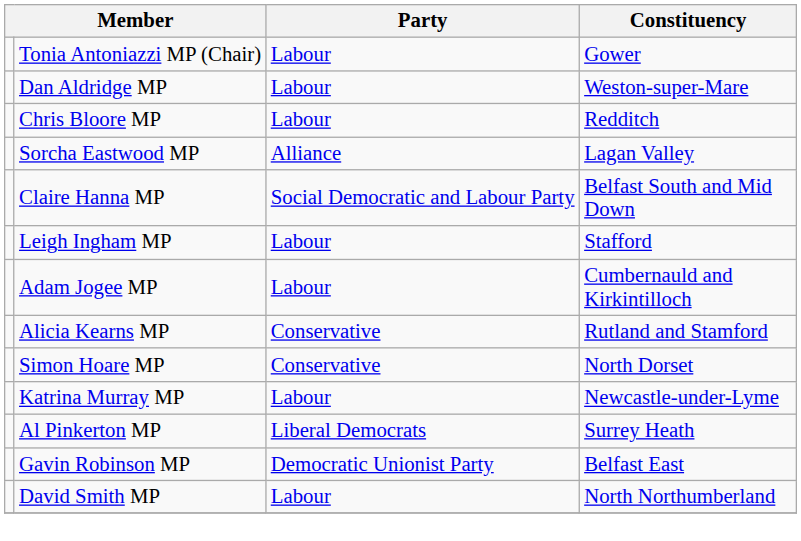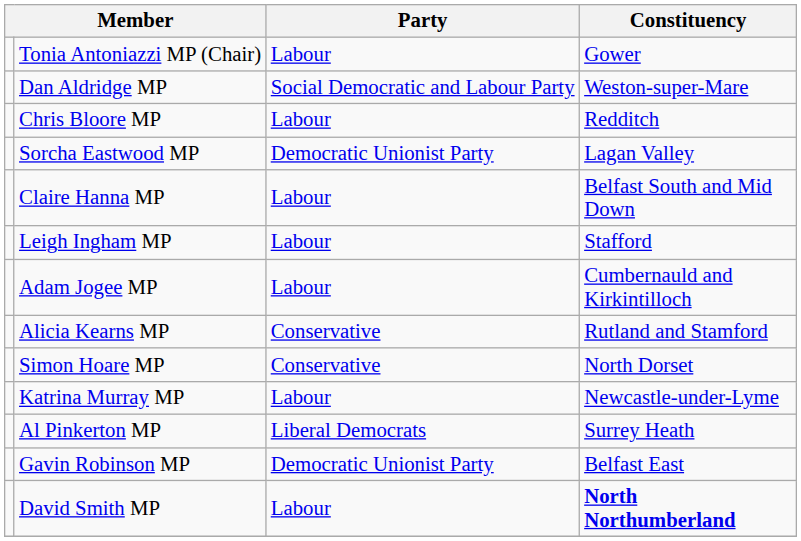(301, 86) Labour -> (423, 86) Social Democratic and Labour Party
(306, 152) Alliance -> (382, 152) Democratic Unionist Party
(423, 197) Social Democratic and Labour Party -> (301, 197) Labour
(680, 496) normal -> (660, 508) bold
